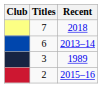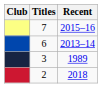(78, 28) 2018 -> (78, 28) 2015–16
(78, 75) 2015–16 -> (78, 75) 2018
